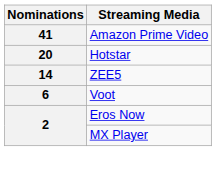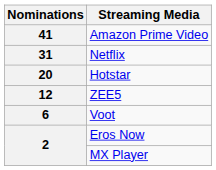+ row: (107, 55)
(46, 75) 14 -> (46, 95) 12
